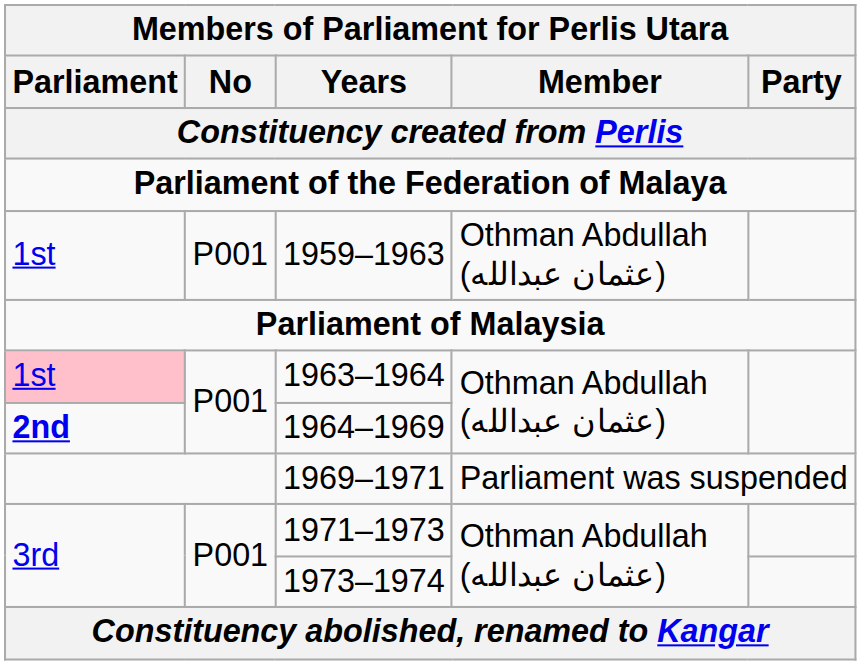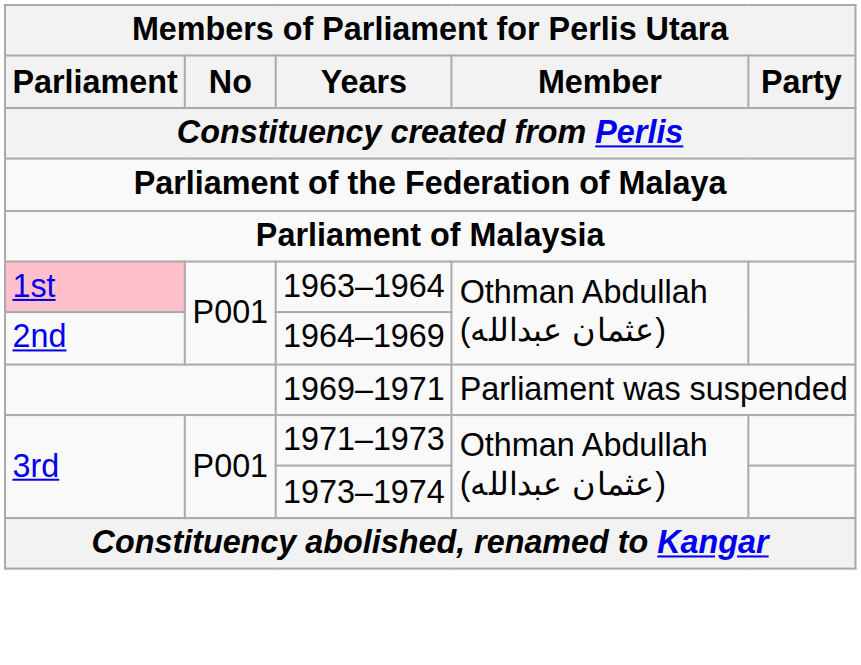- row: (364, 254)
(41, 427) bold -> (39, 337) normal
